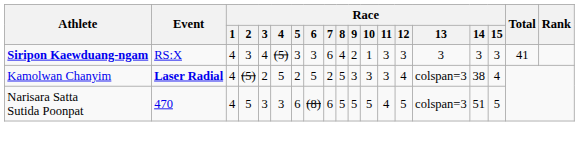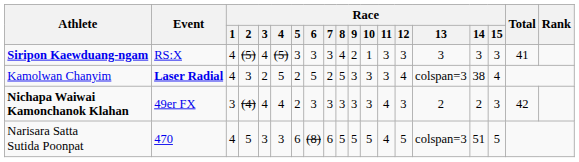(248, 55) 3 -> (248, 55) (5)
(330, 55) 6 -> (330, 55) 3
(248, 76) (5) -> (248, 76) 3
+ row: (68, 104)
